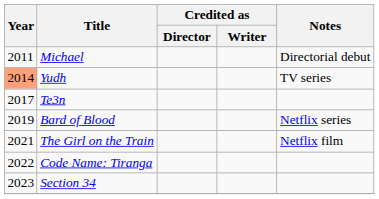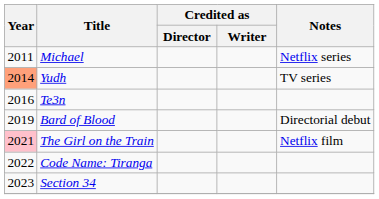(325, 57) Directorial debut -> (316, 57) Netflix series
(21, 99) 2017 -> (21, 99) 2016
(316, 120) Netflix series -> (325, 120) Directorial debut
(21, 141) no background -> (21, 141) pink background
